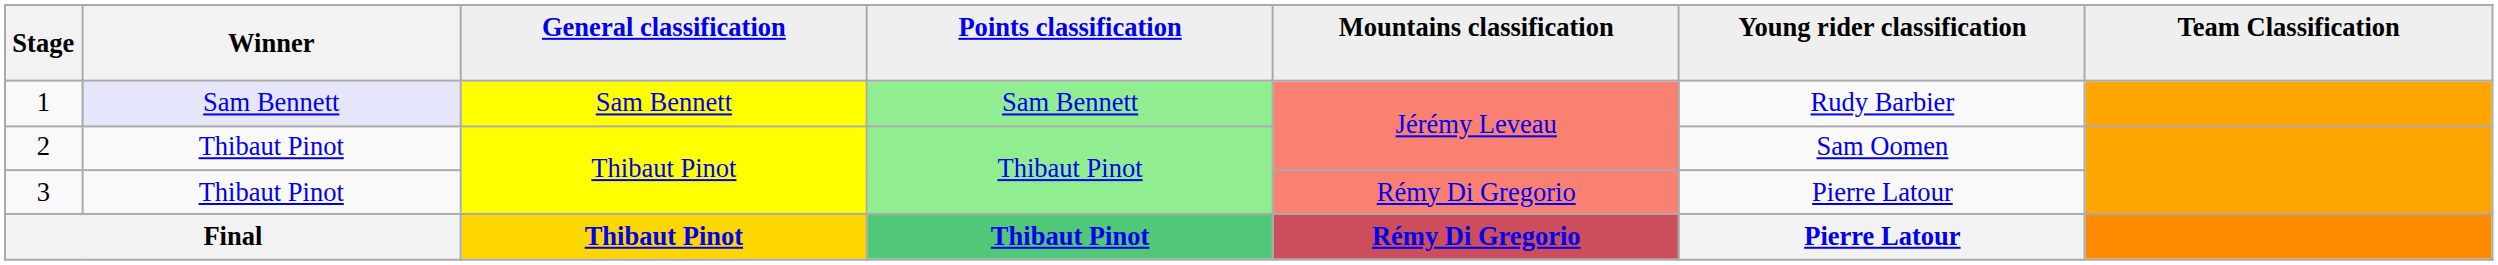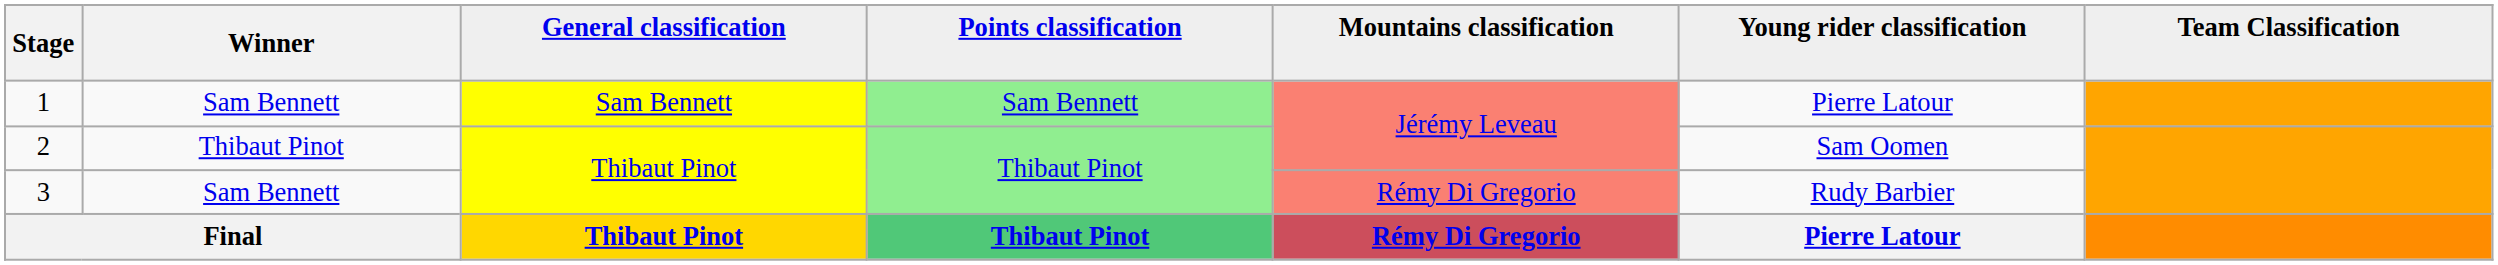(271, 103) lavender background -> (271, 103) no background
(1882, 103) Rudy Barbier -> (1882, 103) Pierre Latour
(271, 192) Thibaut Pinot -> (271, 192) Sam Bennett
(1882, 192) Pierre Latour -> (1882, 192) Rudy Barbier
